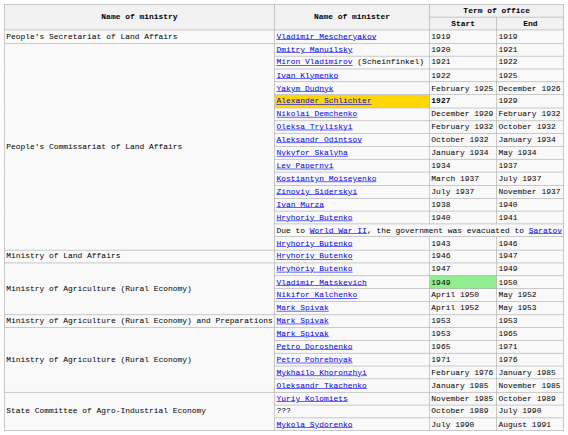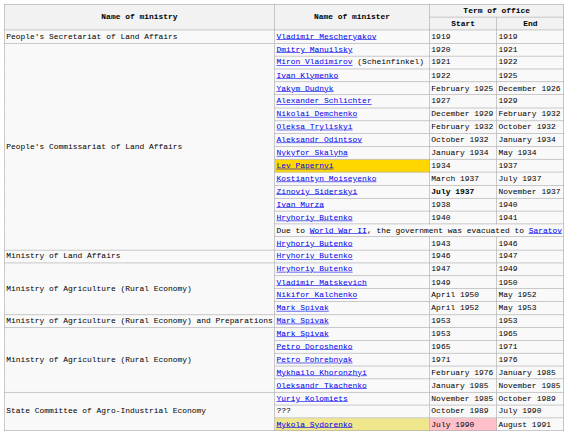(324, 101) gold background -> (324, 101) no background
(441, 101) bold -> (441, 101) normal
(305, 166) no background -> (305, 166) gold background
(453, 192) normal -> (453, 192) bold
(441, 282) lightgreen background -> (441, 282) no background
(315, 424) no background -> (315, 424) khaki background
(453, 424) no background -> (453, 424) pink background
